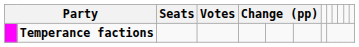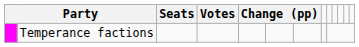(87, 33) bold -> (87, 33) normal
